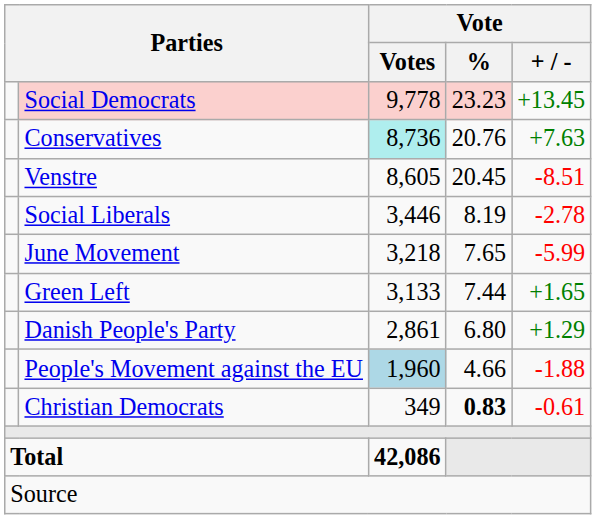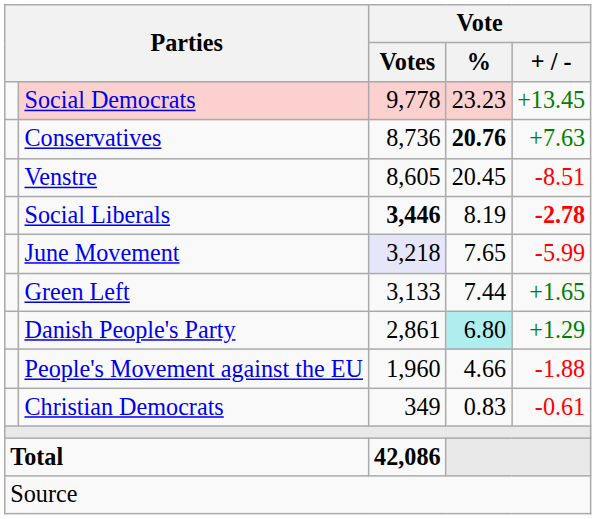(413, 138) paleturquoise background -> (413, 138) no background
(479, 138) normal -> (479, 138) bold
(413, 215) normal -> (413, 215) bold
(560, 215) normal -> (560, 215) bold
(413, 253) no background -> (413, 253) lavender background
(485, 330) no background -> (485, 330) paleturquoise background
(413, 368) lightblue background -> (413, 368) no background
(485, 406) bold -> (485, 406) normal
